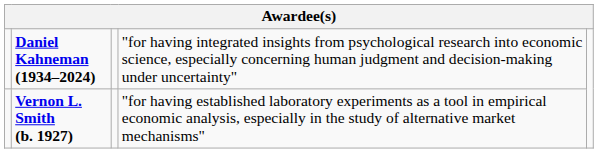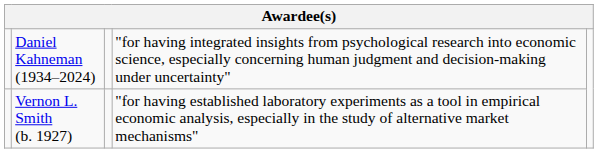(55, 58) bold -> (55, 58) normal
(49, 118) bold -> (46, 118) normal
